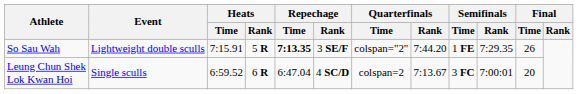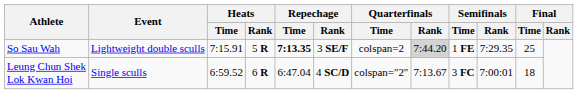(381, 49) colspan="2" -> (381, 49) colspan=2
(430, 49) no background -> (430, 49) lightgrey background
(529, 49) 26 -> (529, 49) 25
(381, 73) colspan=2 -> (381, 73) colspan="2"
(529, 73) 20 -> (529, 73) 18
